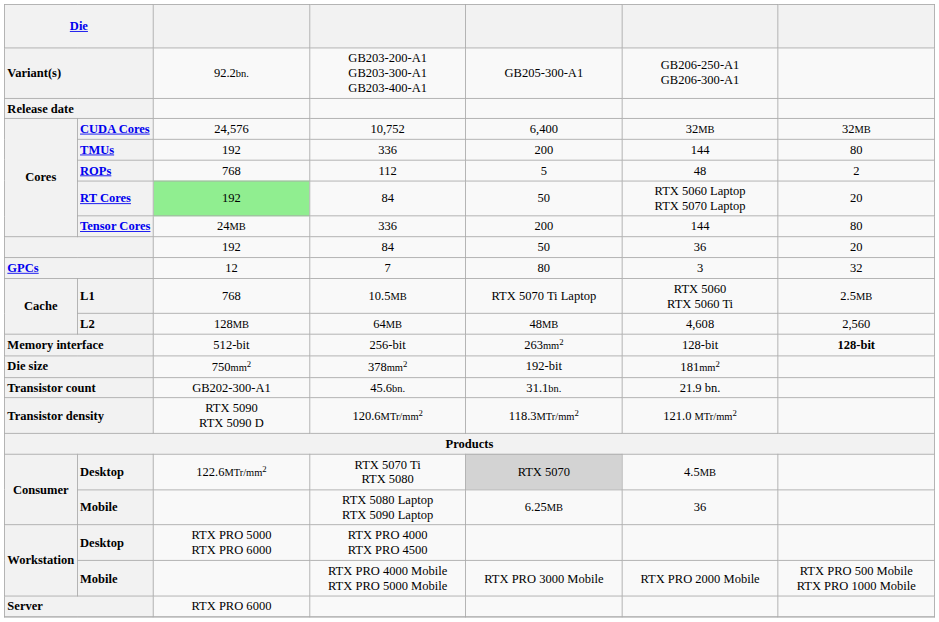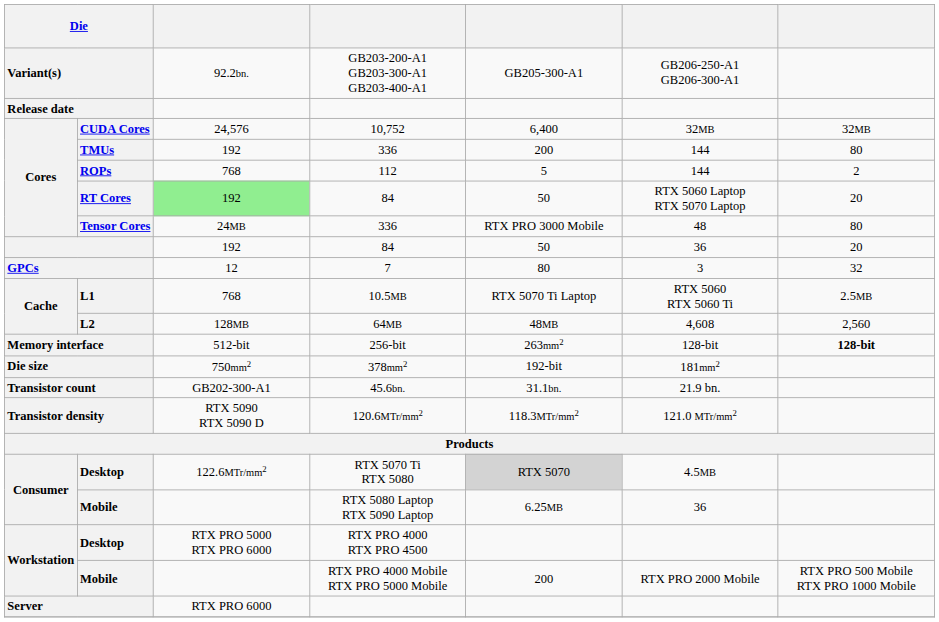(700, 170) 48 -> (700, 170) 144
(544, 227) 200 -> (544, 227) RTX PRO 3000 Mobile
(700, 227) 144 -> (700, 227) 48
(544, 578) RTX PRO 3000 Mobile -> (544, 578) 200
